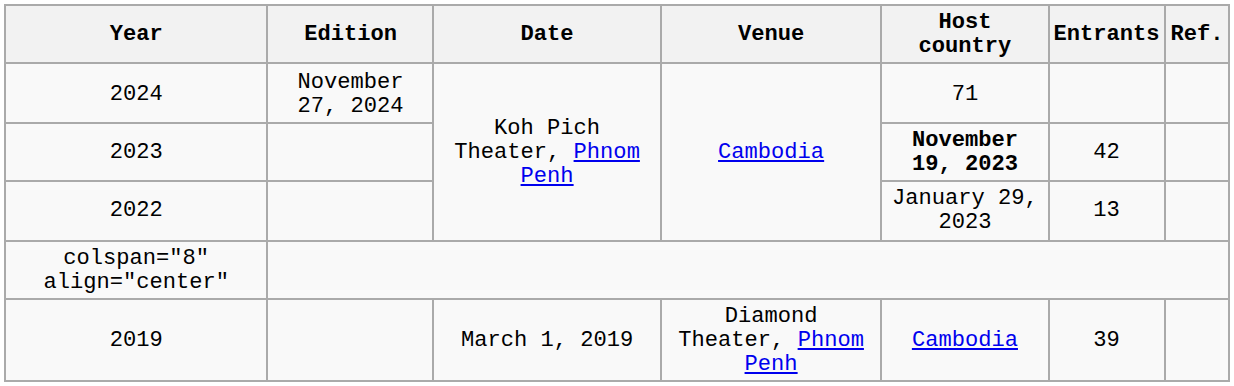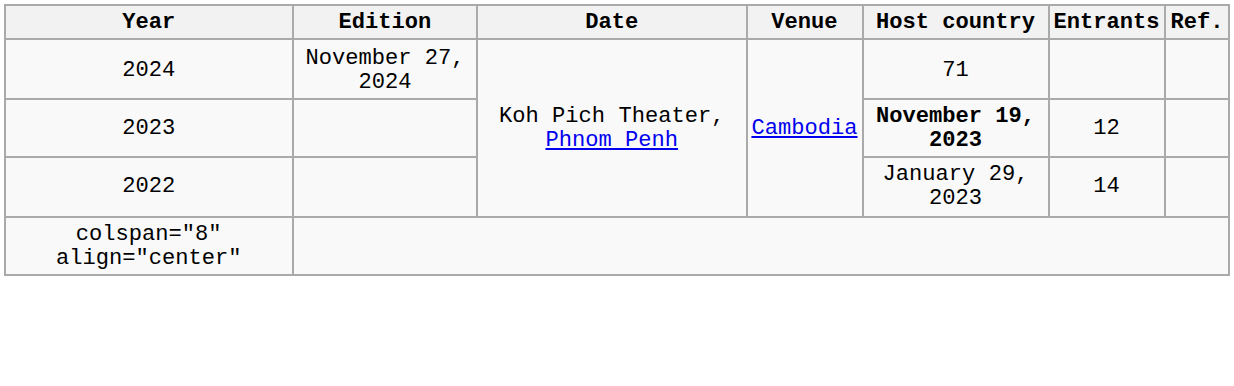(1107, 152) 42 -> (1107, 128) 12
(1107, 211) 13 -> (1107, 187) 14
- row: (136, 341)
